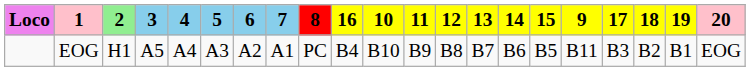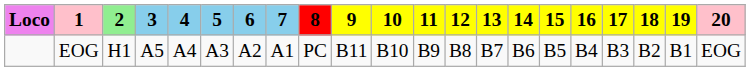columns swapped: (582, 19) <-> (347, 19)
